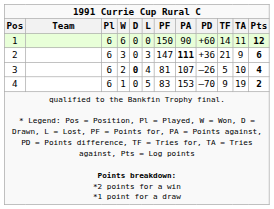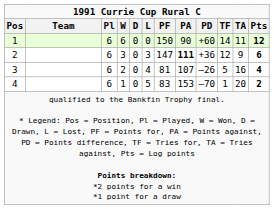(225, 55) 21 -> (225, 55) 12
(136, 69) bold -> (136, 69) normal
(241, 69) 10 -> (241, 69) 16
(225, 84) 9 -> (225, 84) 1
(241, 84) 19 -> (241, 84) 20
